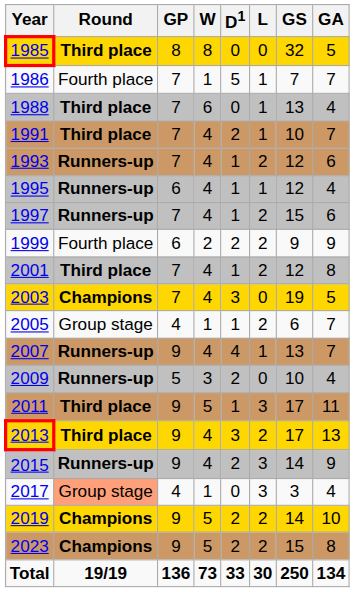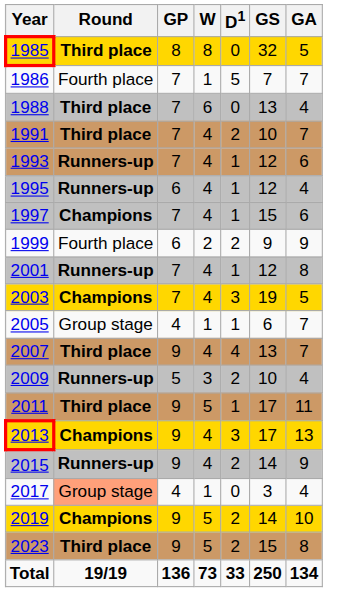- column: (263, 20)
(106, 215) Runners-up -> (106, 215) Champions
(106, 270) Third place -> (106, 270) Runners-up
(106, 351) Runners-up -> (106, 351) Third place
(106, 435) Third place -> (106, 435) Champions
(106, 546) Champions -> (106, 546) Third place
